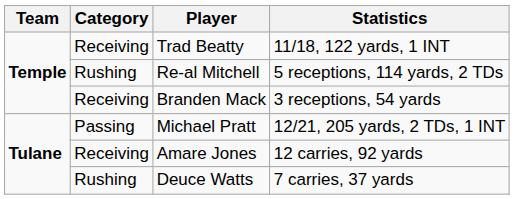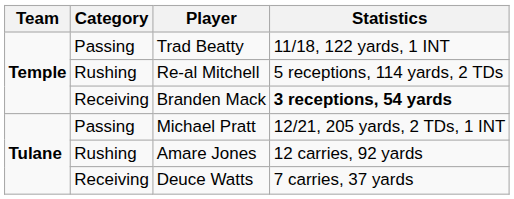(112, 45) Receiving -> (105, 45) Passing
(357, 99) normal -> (363, 99) bold
(112, 153) Receiving -> (105, 153) Rushing
(105, 180) Rushing -> (112, 180) Receiving
